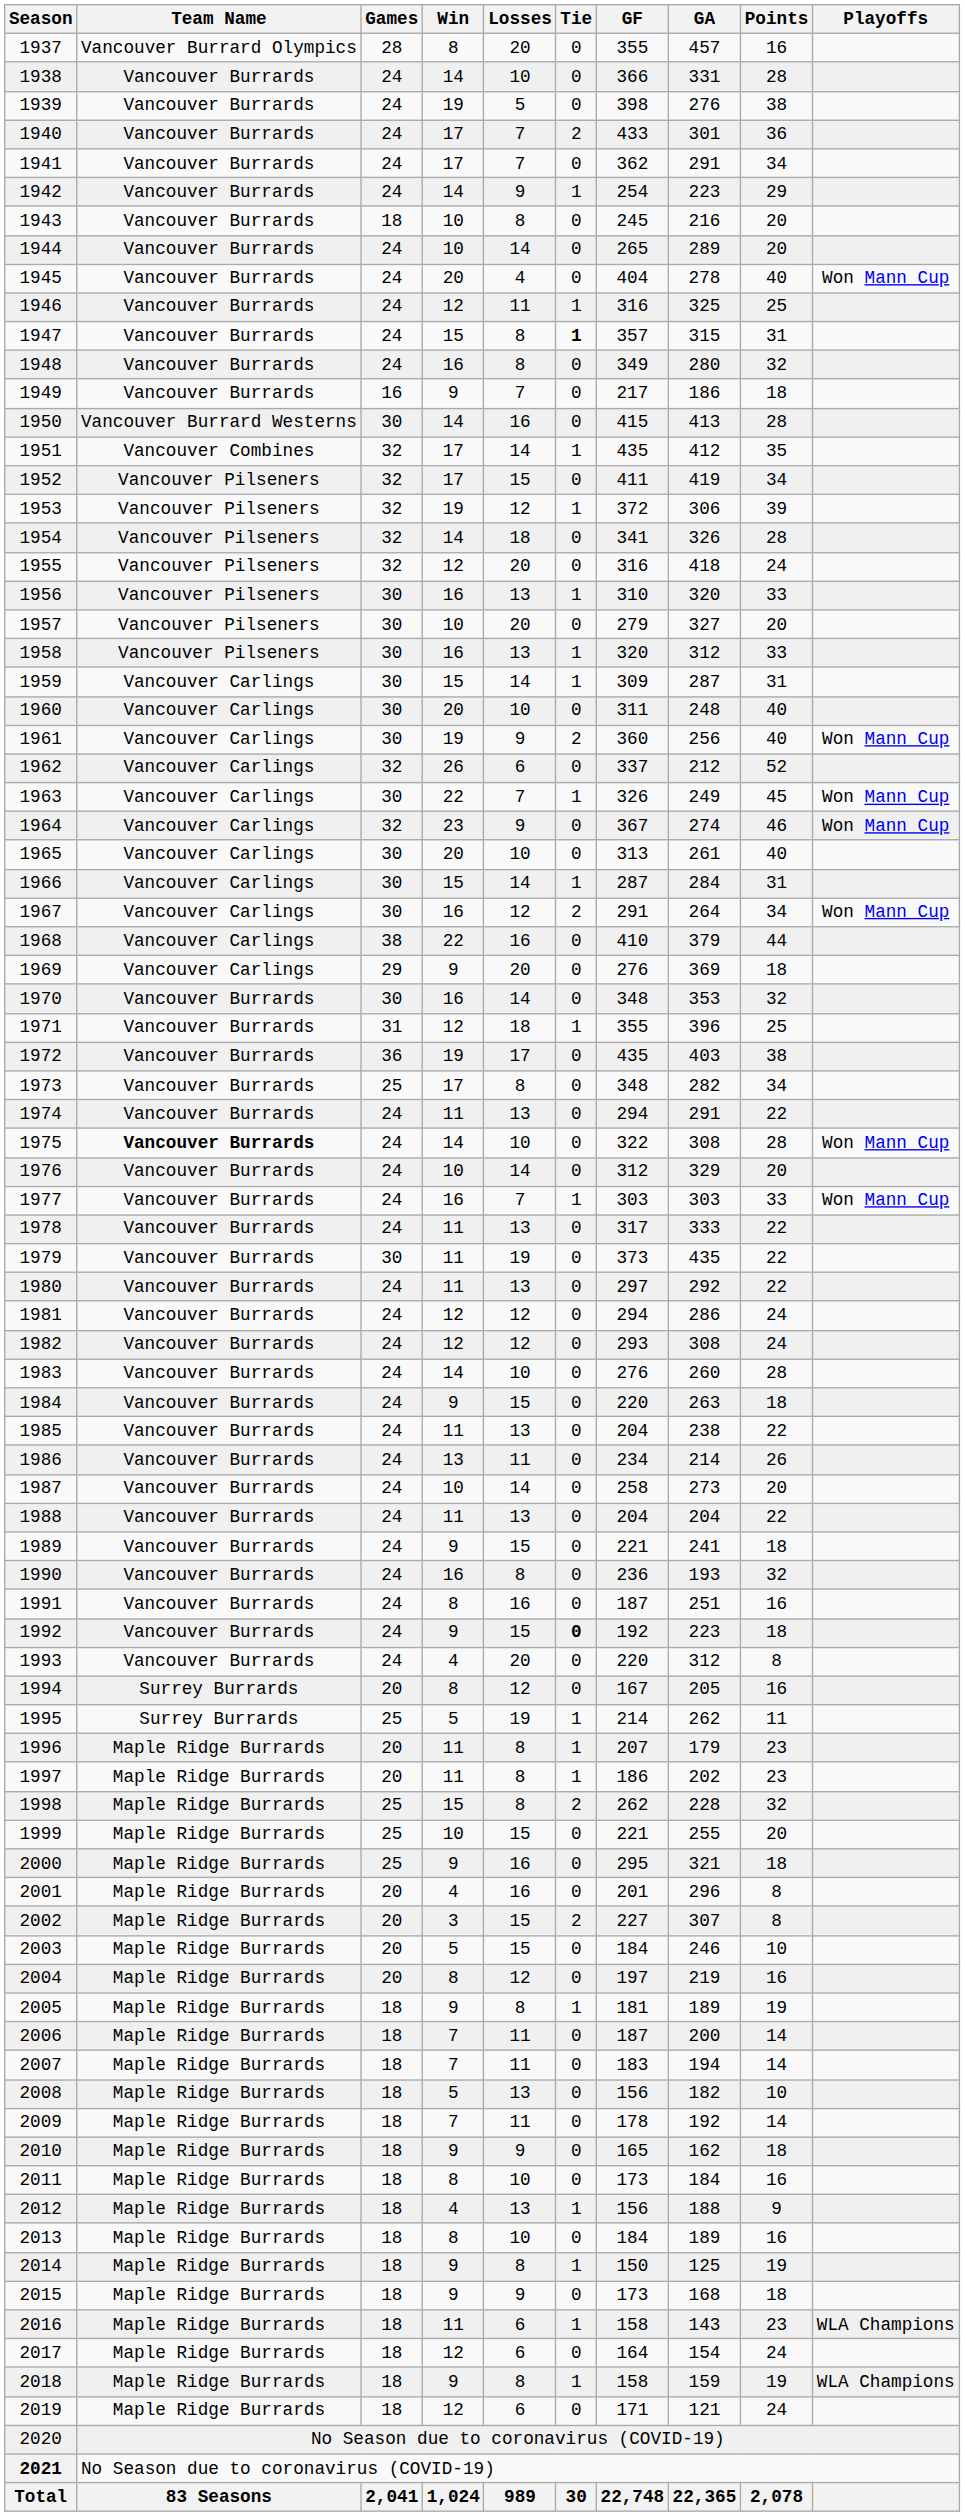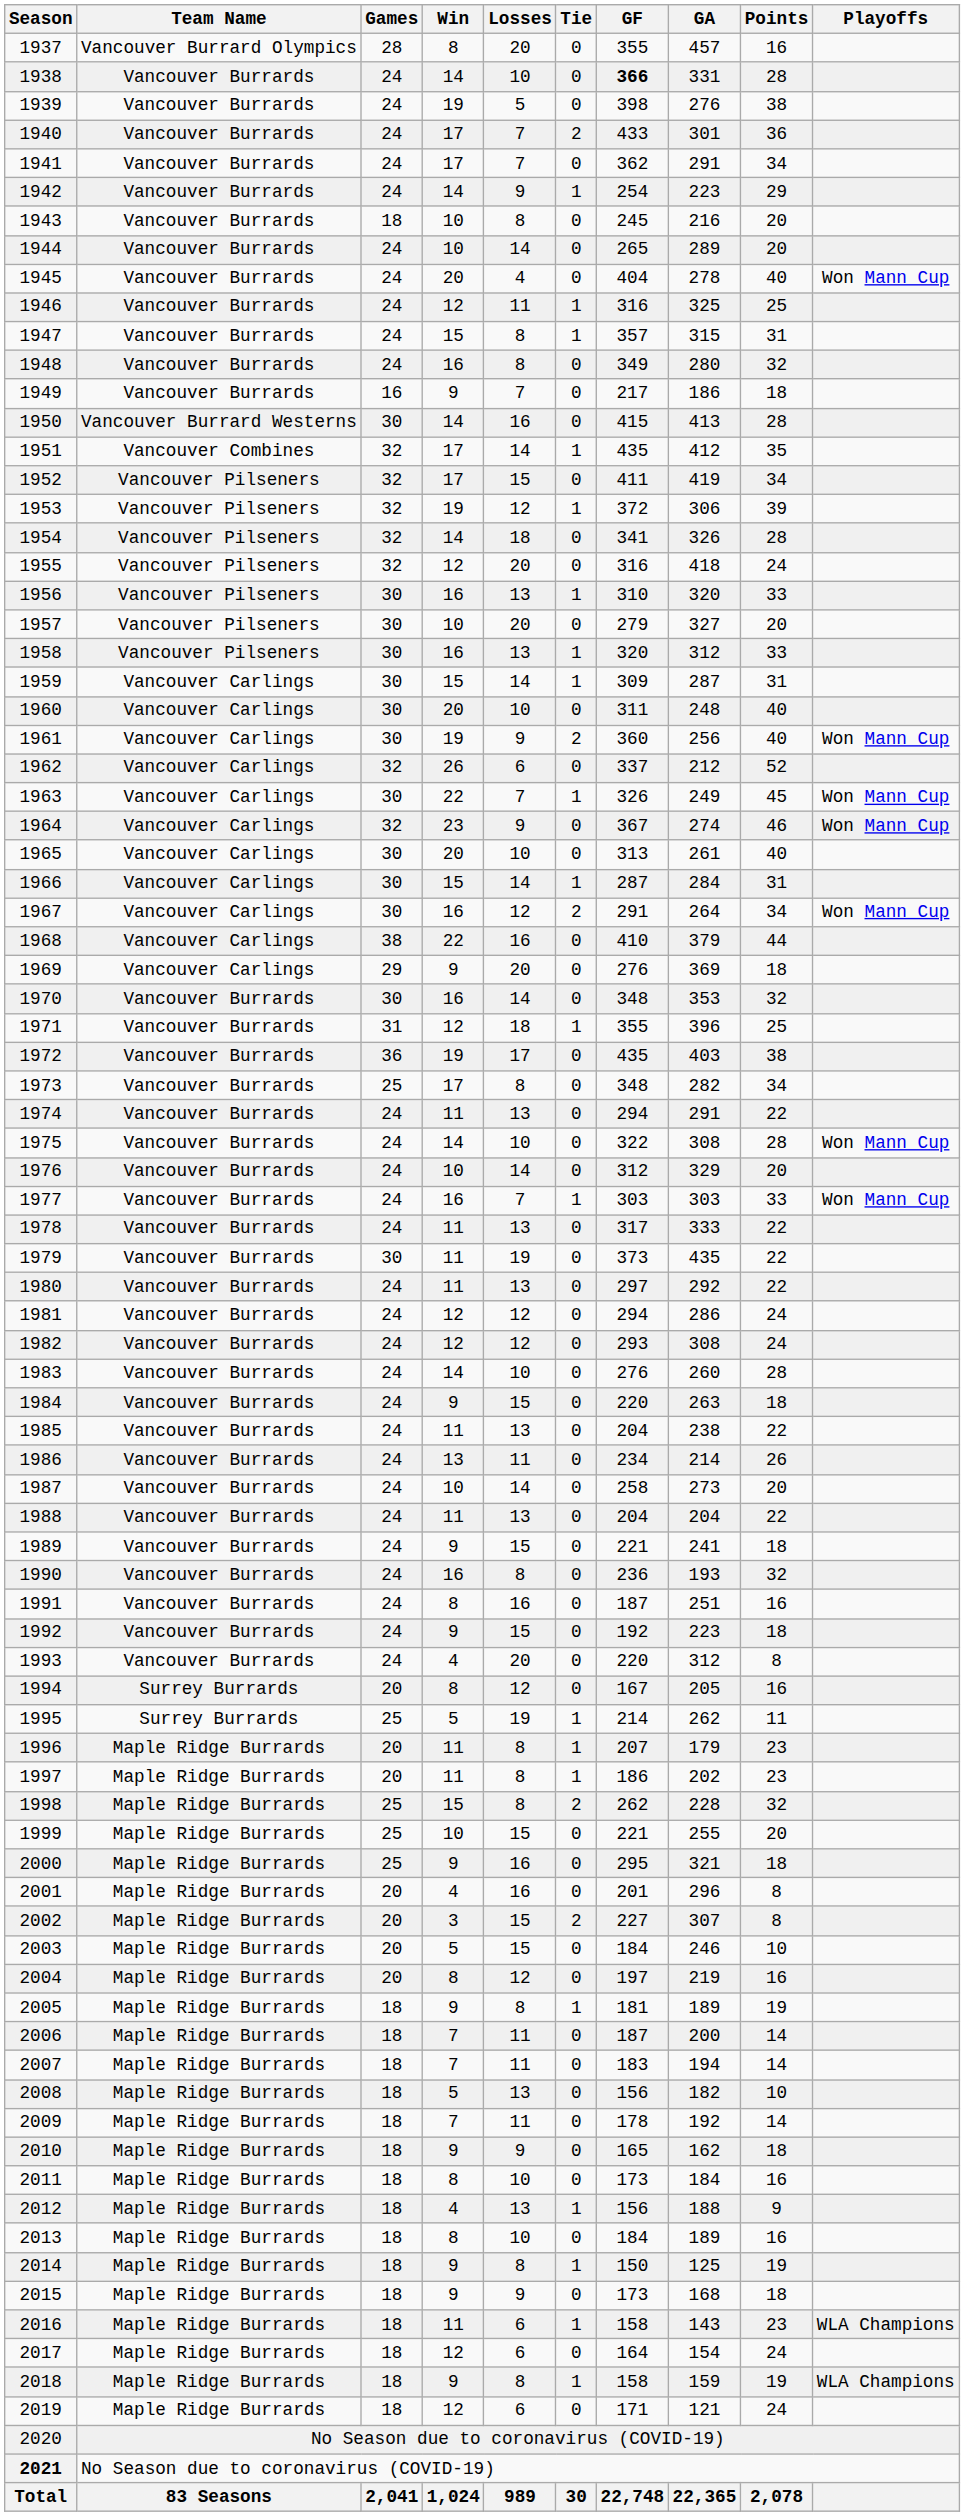(632, 77) normal -> (632, 77) bold
(576, 336) bold -> (576, 336) normal
(219, 1143) bold -> (219, 1143) normal
(576, 1633) bold -> (576, 1633) normal
